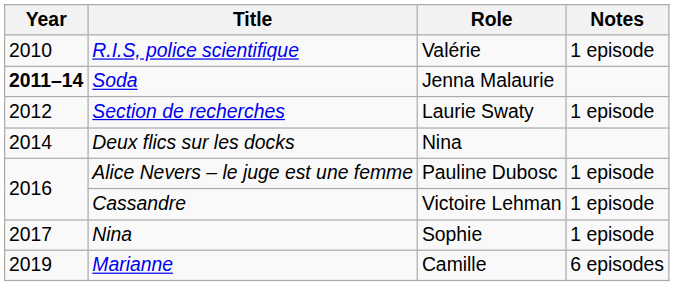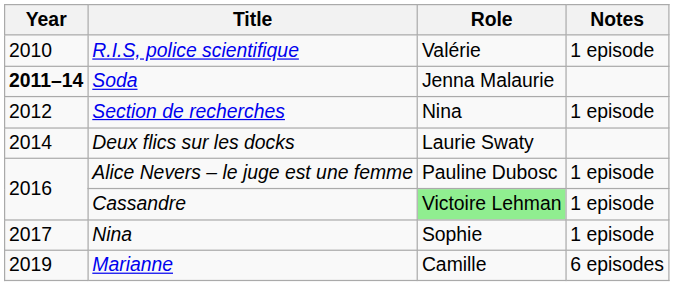(478, 111) Laurie Swaty -> (442, 111) Nina
(442, 142) Nina -> (478, 142) Laurie Swaty
(492, 204) no background -> (492, 204) lightgreen background
